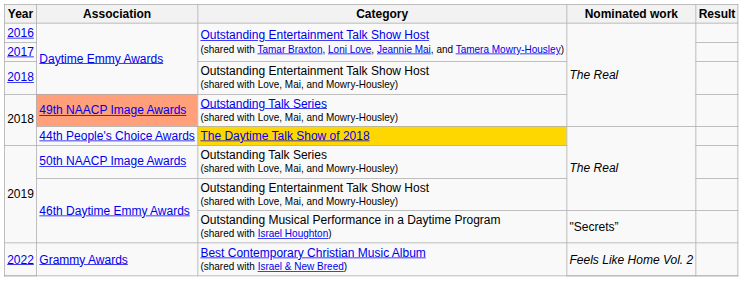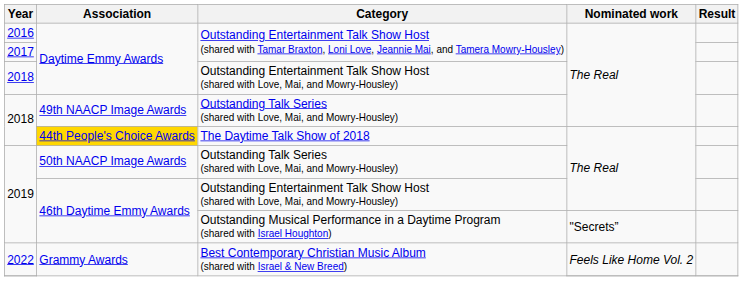(113, 110) lightsalmon background -> (113, 110) no background
(117, 136) no background -> (117, 136) gold background
(285, 136) gold background -> (285, 136) no background
